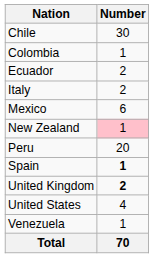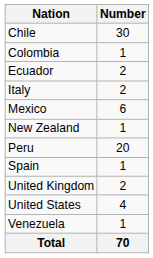(123, 128) pink background -> (123, 128) no background
(123, 167) bold -> (123, 167) normal
(123, 186) bold -> (123, 186) normal
